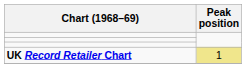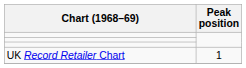(69, 55) bold -> (66, 55) normal
(219, 55) khaki background -> (219, 55) no background
